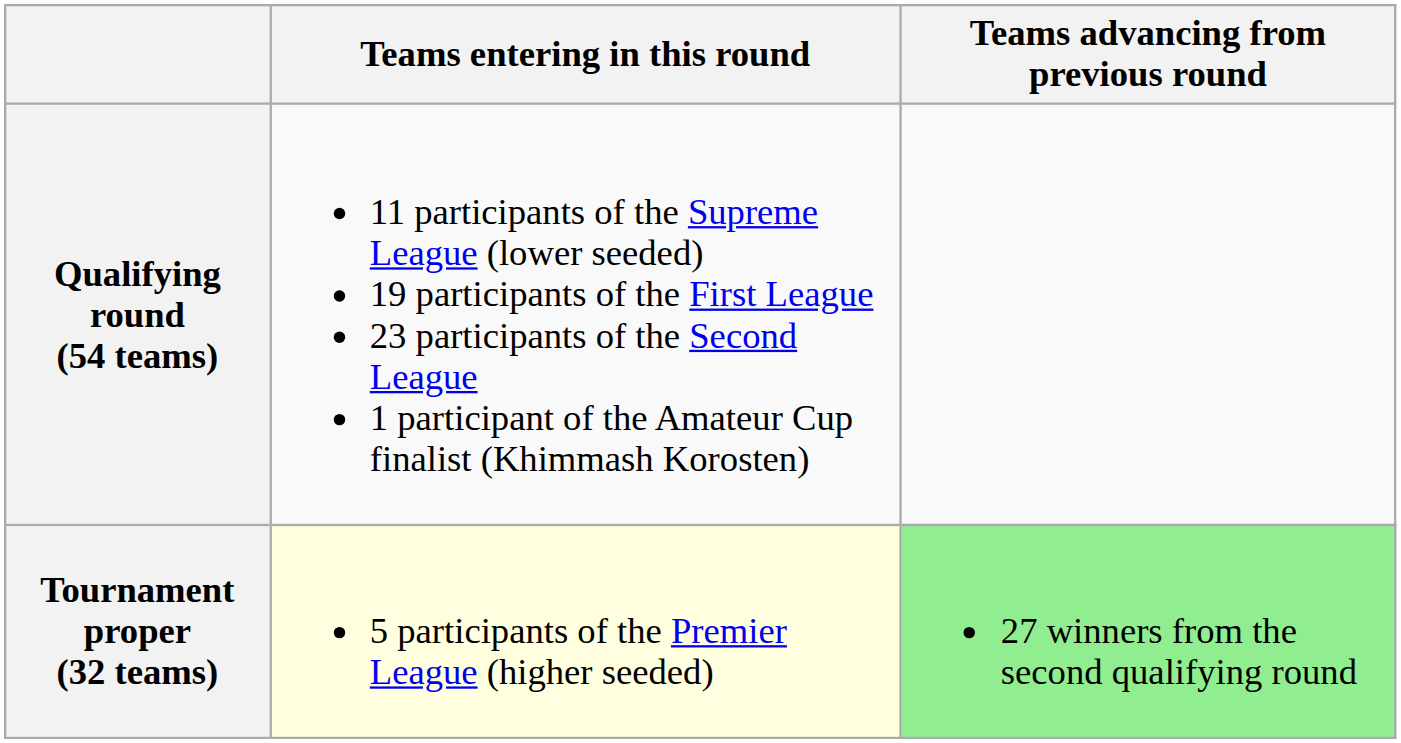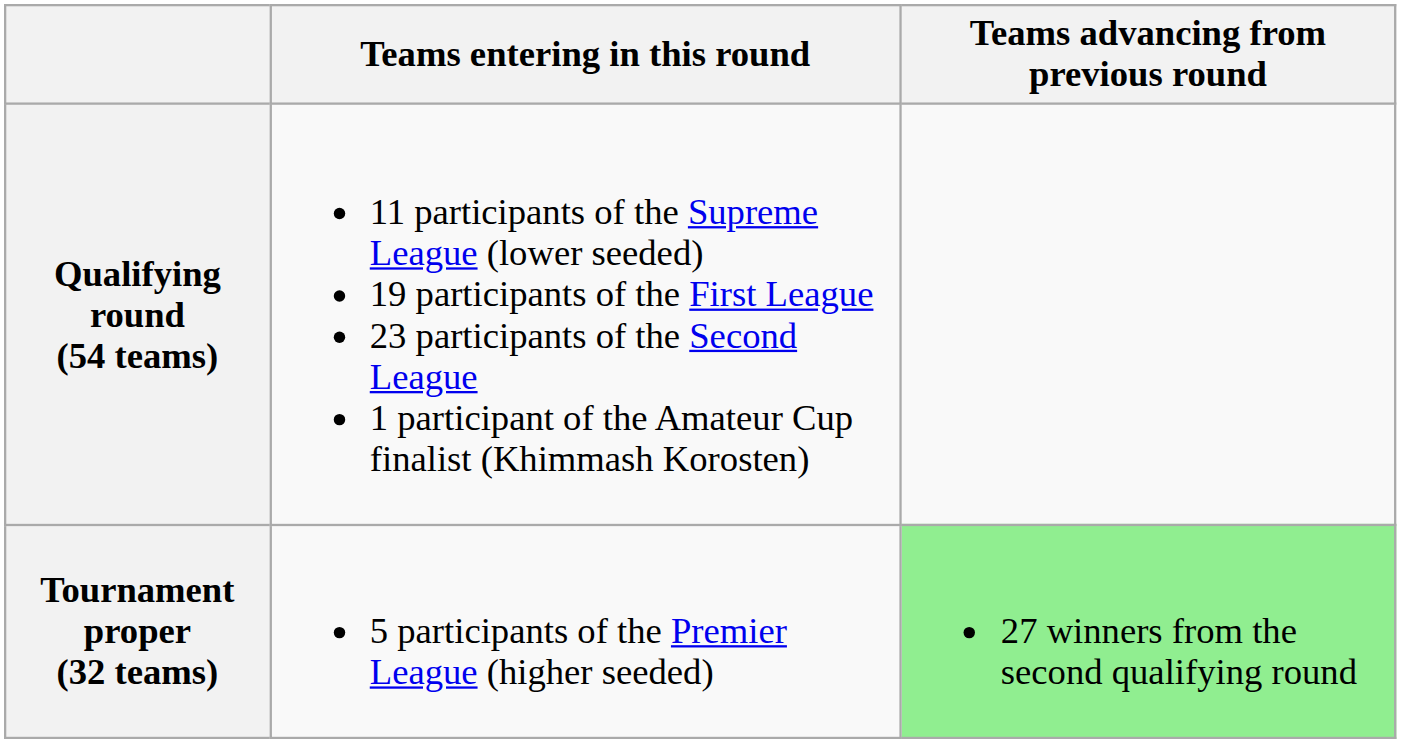(585, 652) lightyellow background -> (585, 652) no background
